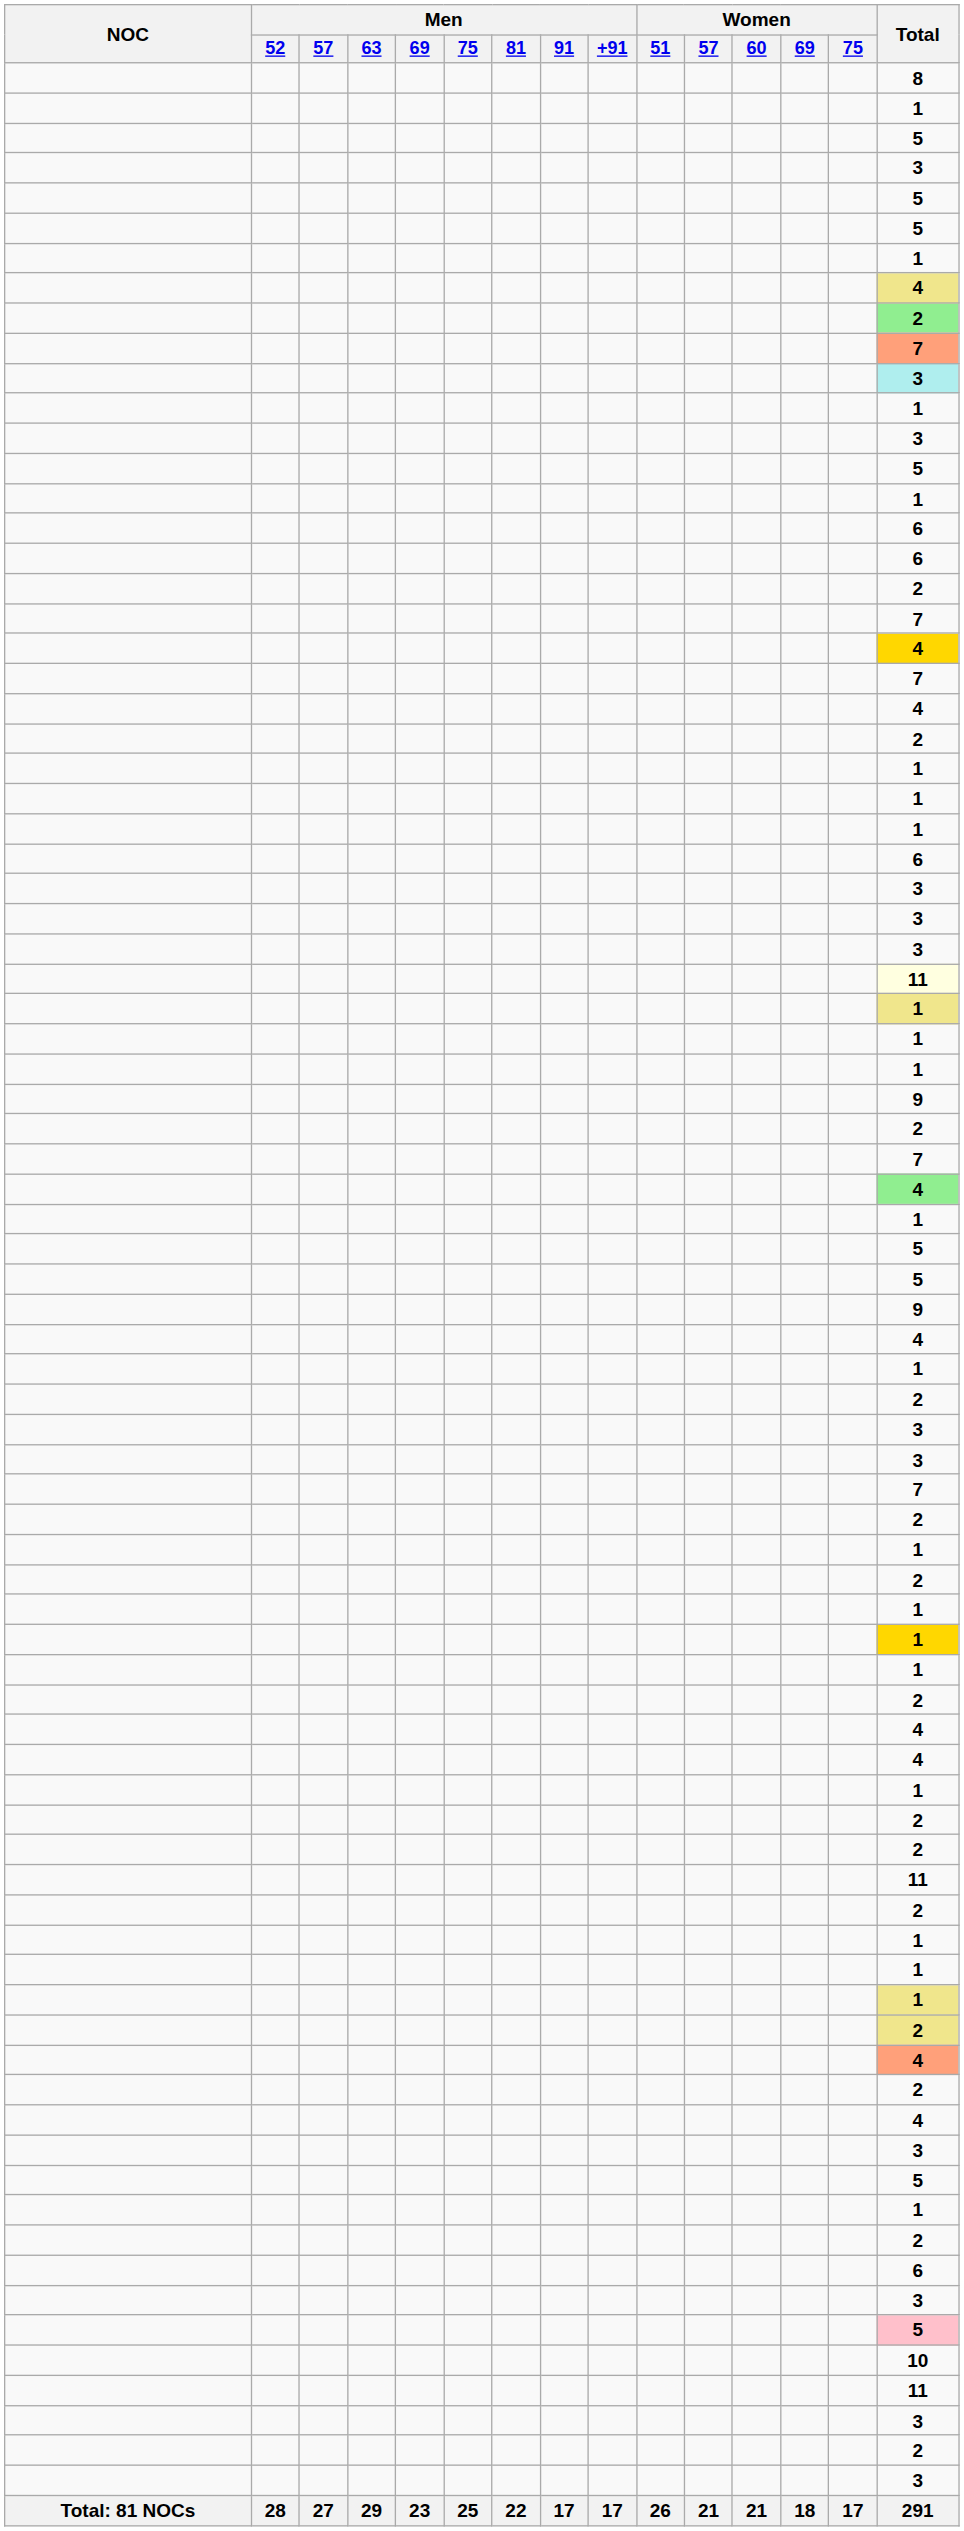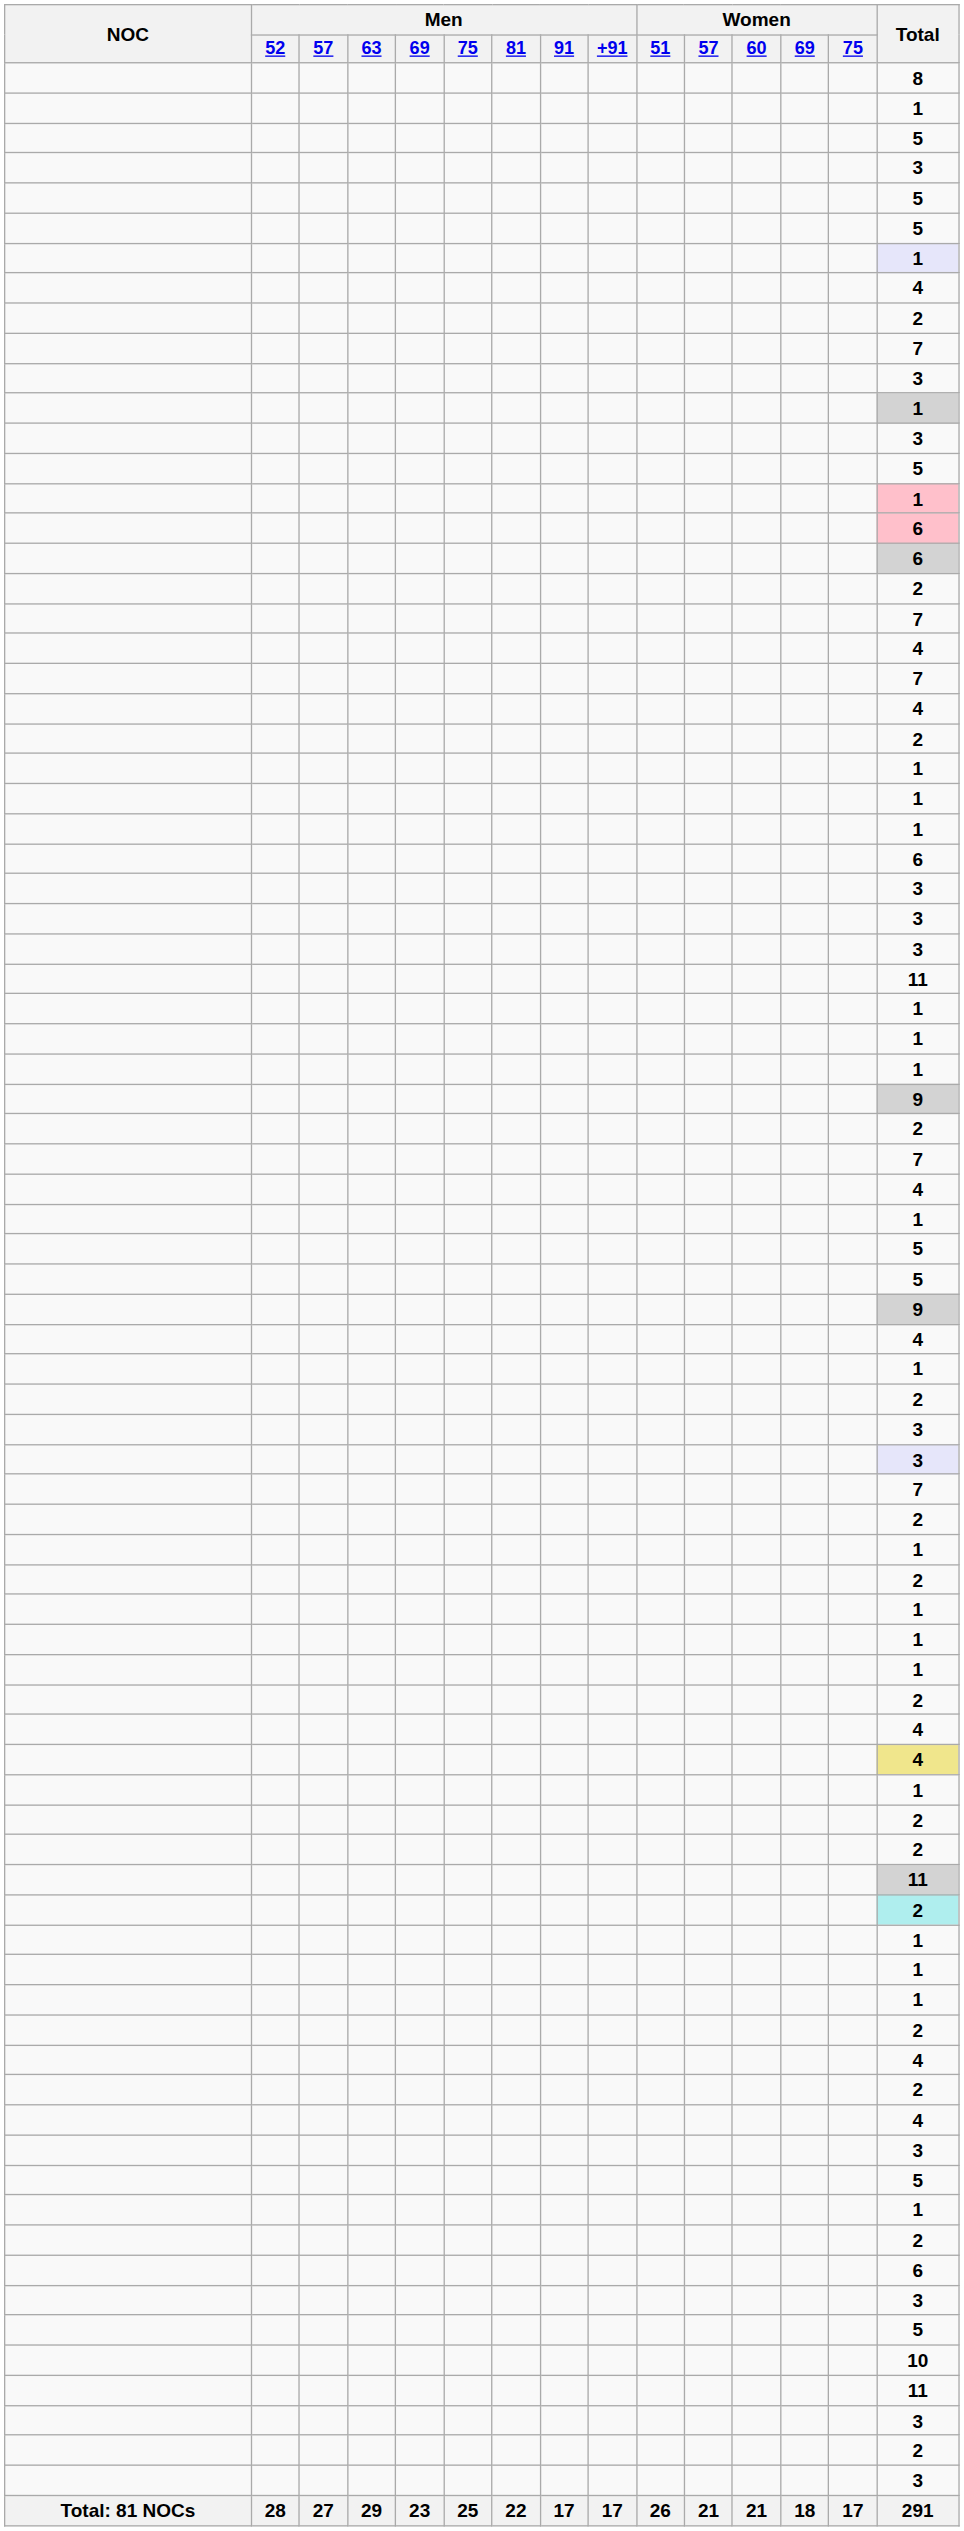(918, 259) no background -> (918, 259) lavender background
(918, 289) khaki background -> (918, 289) no background
(918, 319) lightgreen background -> (918, 319) no background
(918, 349) lightsalmon background -> (918, 349) no background
(918, 379) paleturquoise background -> (918, 379) no background
(918, 409) no background -> (918, 409) lightgrey background
(918, 499) no background -> (918, 499) pink background
(918, 529) no background -> (918, 529) pink background
(918, 559) no background -> (918, 559) lightgrey background
(918, 649) gold background -> (918, 649) no background
(918, 979) lightyellow background -> (918, 979) no background
(918, 1009) khaki background -> (918, 1009) no background
(918, 1099) no background -> (918, 1099) lightgrey background
(918, 1190) lightgreen background -> (918, 1190) no background
(918, 1310) no background -> (918, 1310) lightgrey background
(918, 1460) no background -> (918, 1460) lavender background
(918, 1640) gold background -> (918, 1640) no background
(918, 1760) no background -> (918, 1760) khaki background
(918, 1880) no background -> (918, 1880) lightgrey background
(918, 1910) no background -> (918, 1910) paleturquoise background
(918, 2000) khaki background -> (918, 2000) no background
(918, 2030) khaki background -> (918, 2030) no background
(918, 2060) lightsalmon background -> (918, 2060) no background
(918, 2331) pink background -> (918, 2331) no background
